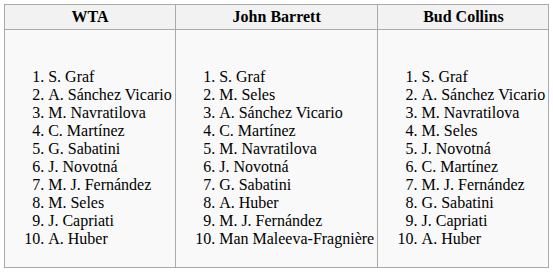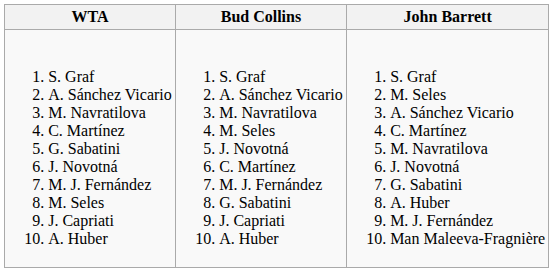columns swapped: (463, 17) <-> (277, 17)
